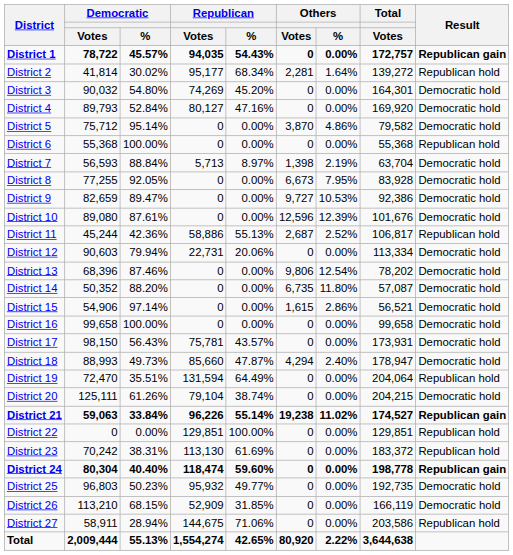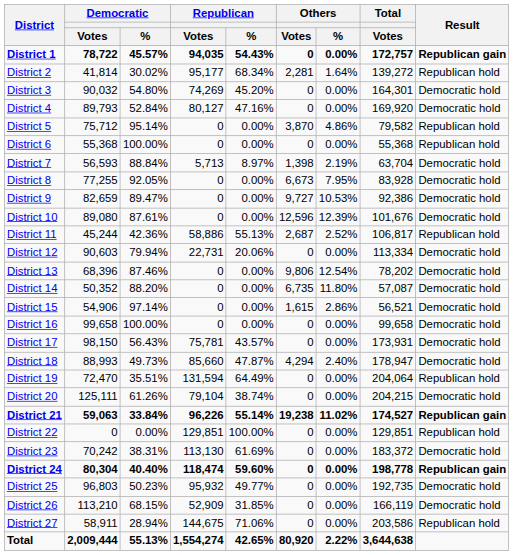(459, 126) Democratic hold -> (459, 126) Republican hold
(459, 451) Republican hold -> (459, 451) Democratic hold
